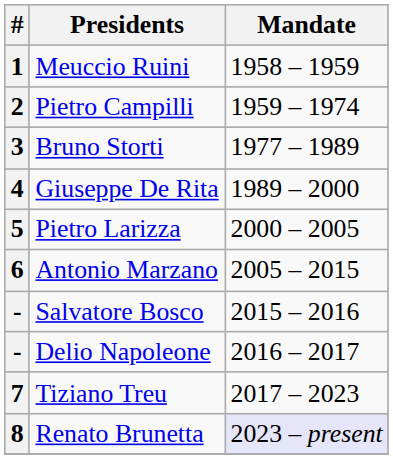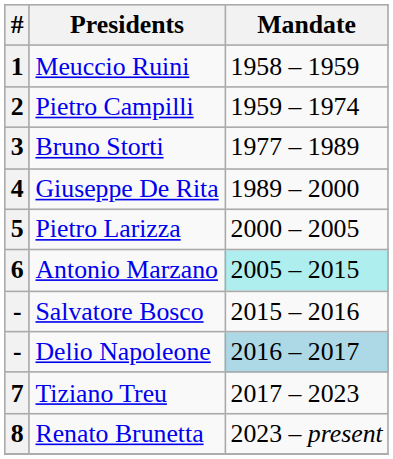(295, 270) no background -> (295, 270) paleturquoise background
(295, 351) no background -> (295, 351) lightblue background
(307, 433) lavender background -> (307, 433) no background
